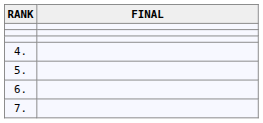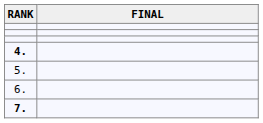(21, 52) normal -> (21, 52) bold
(21, 108) normal -> (21, 108) bold
